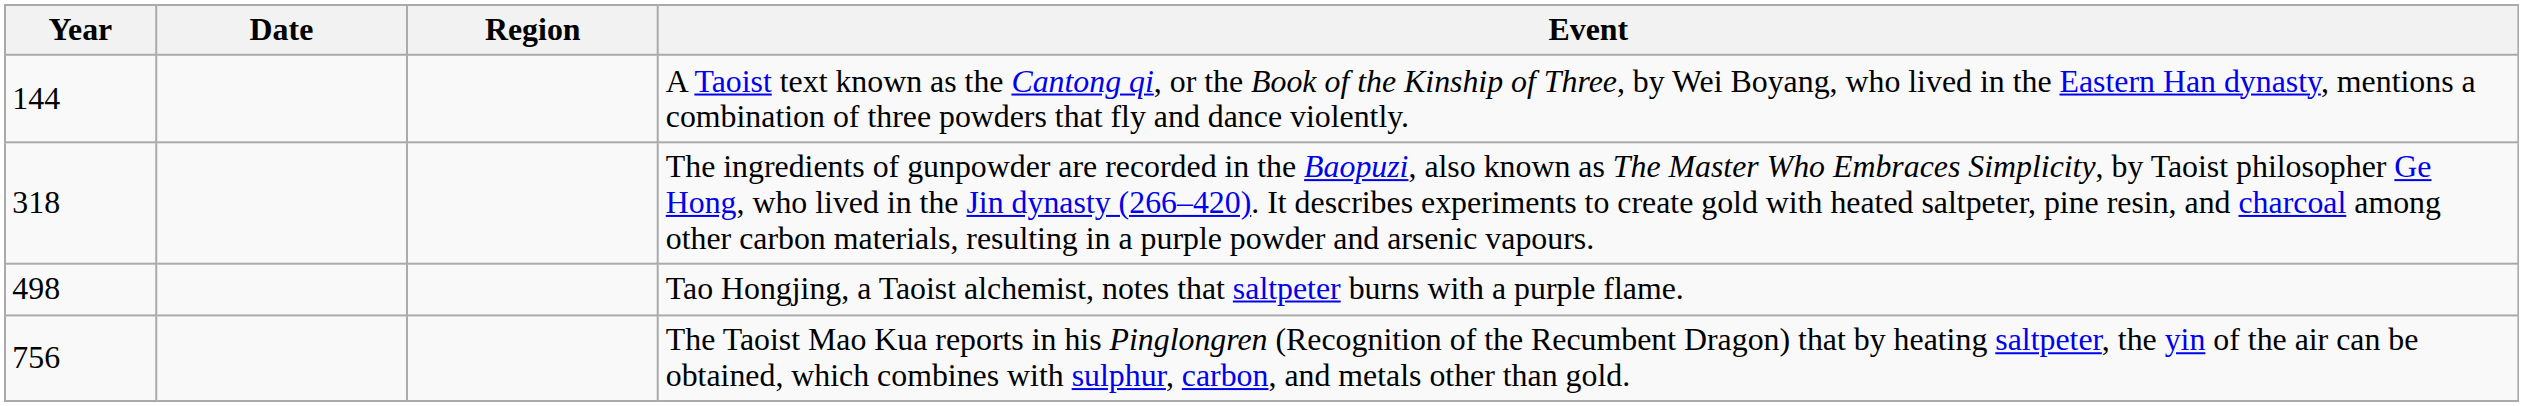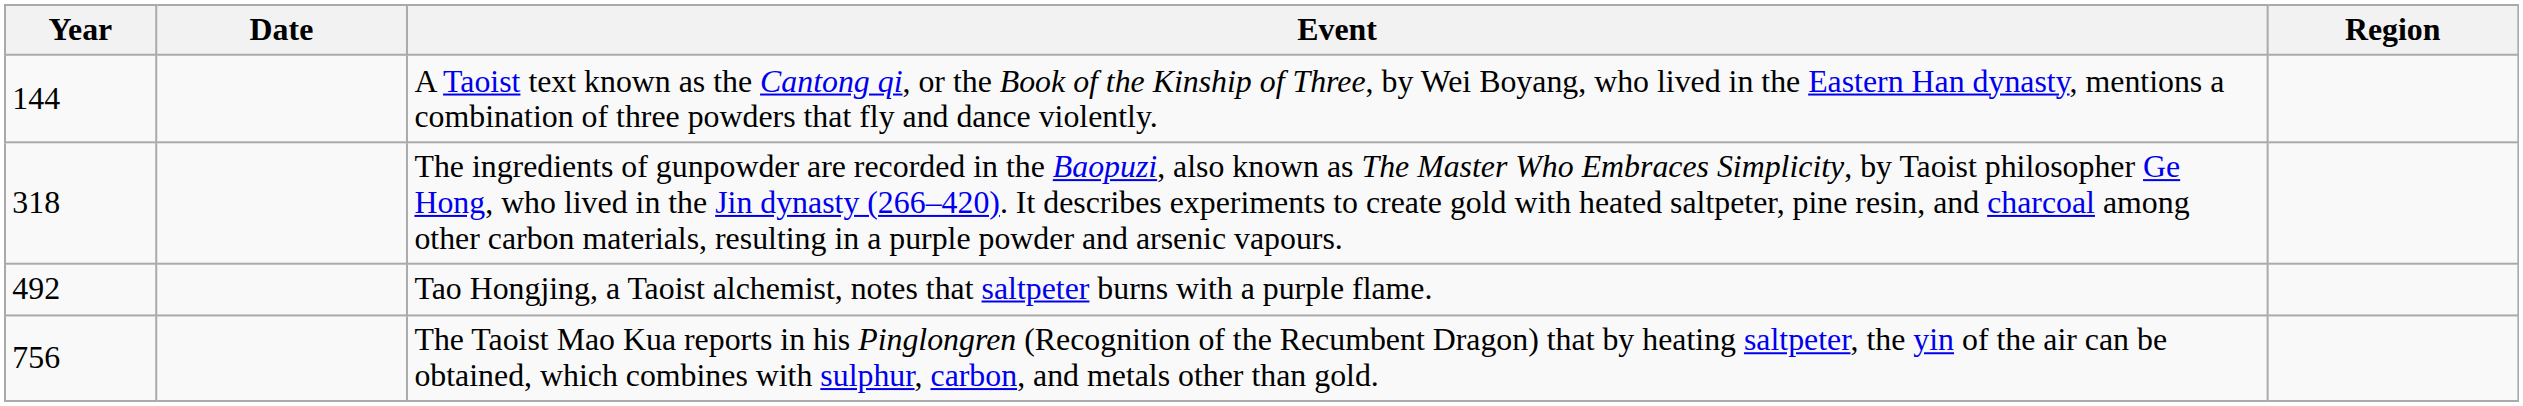columns swapped: (533, 29) <-> (1588, 29)
(36, 288) 498 -> (36, 288) 492
